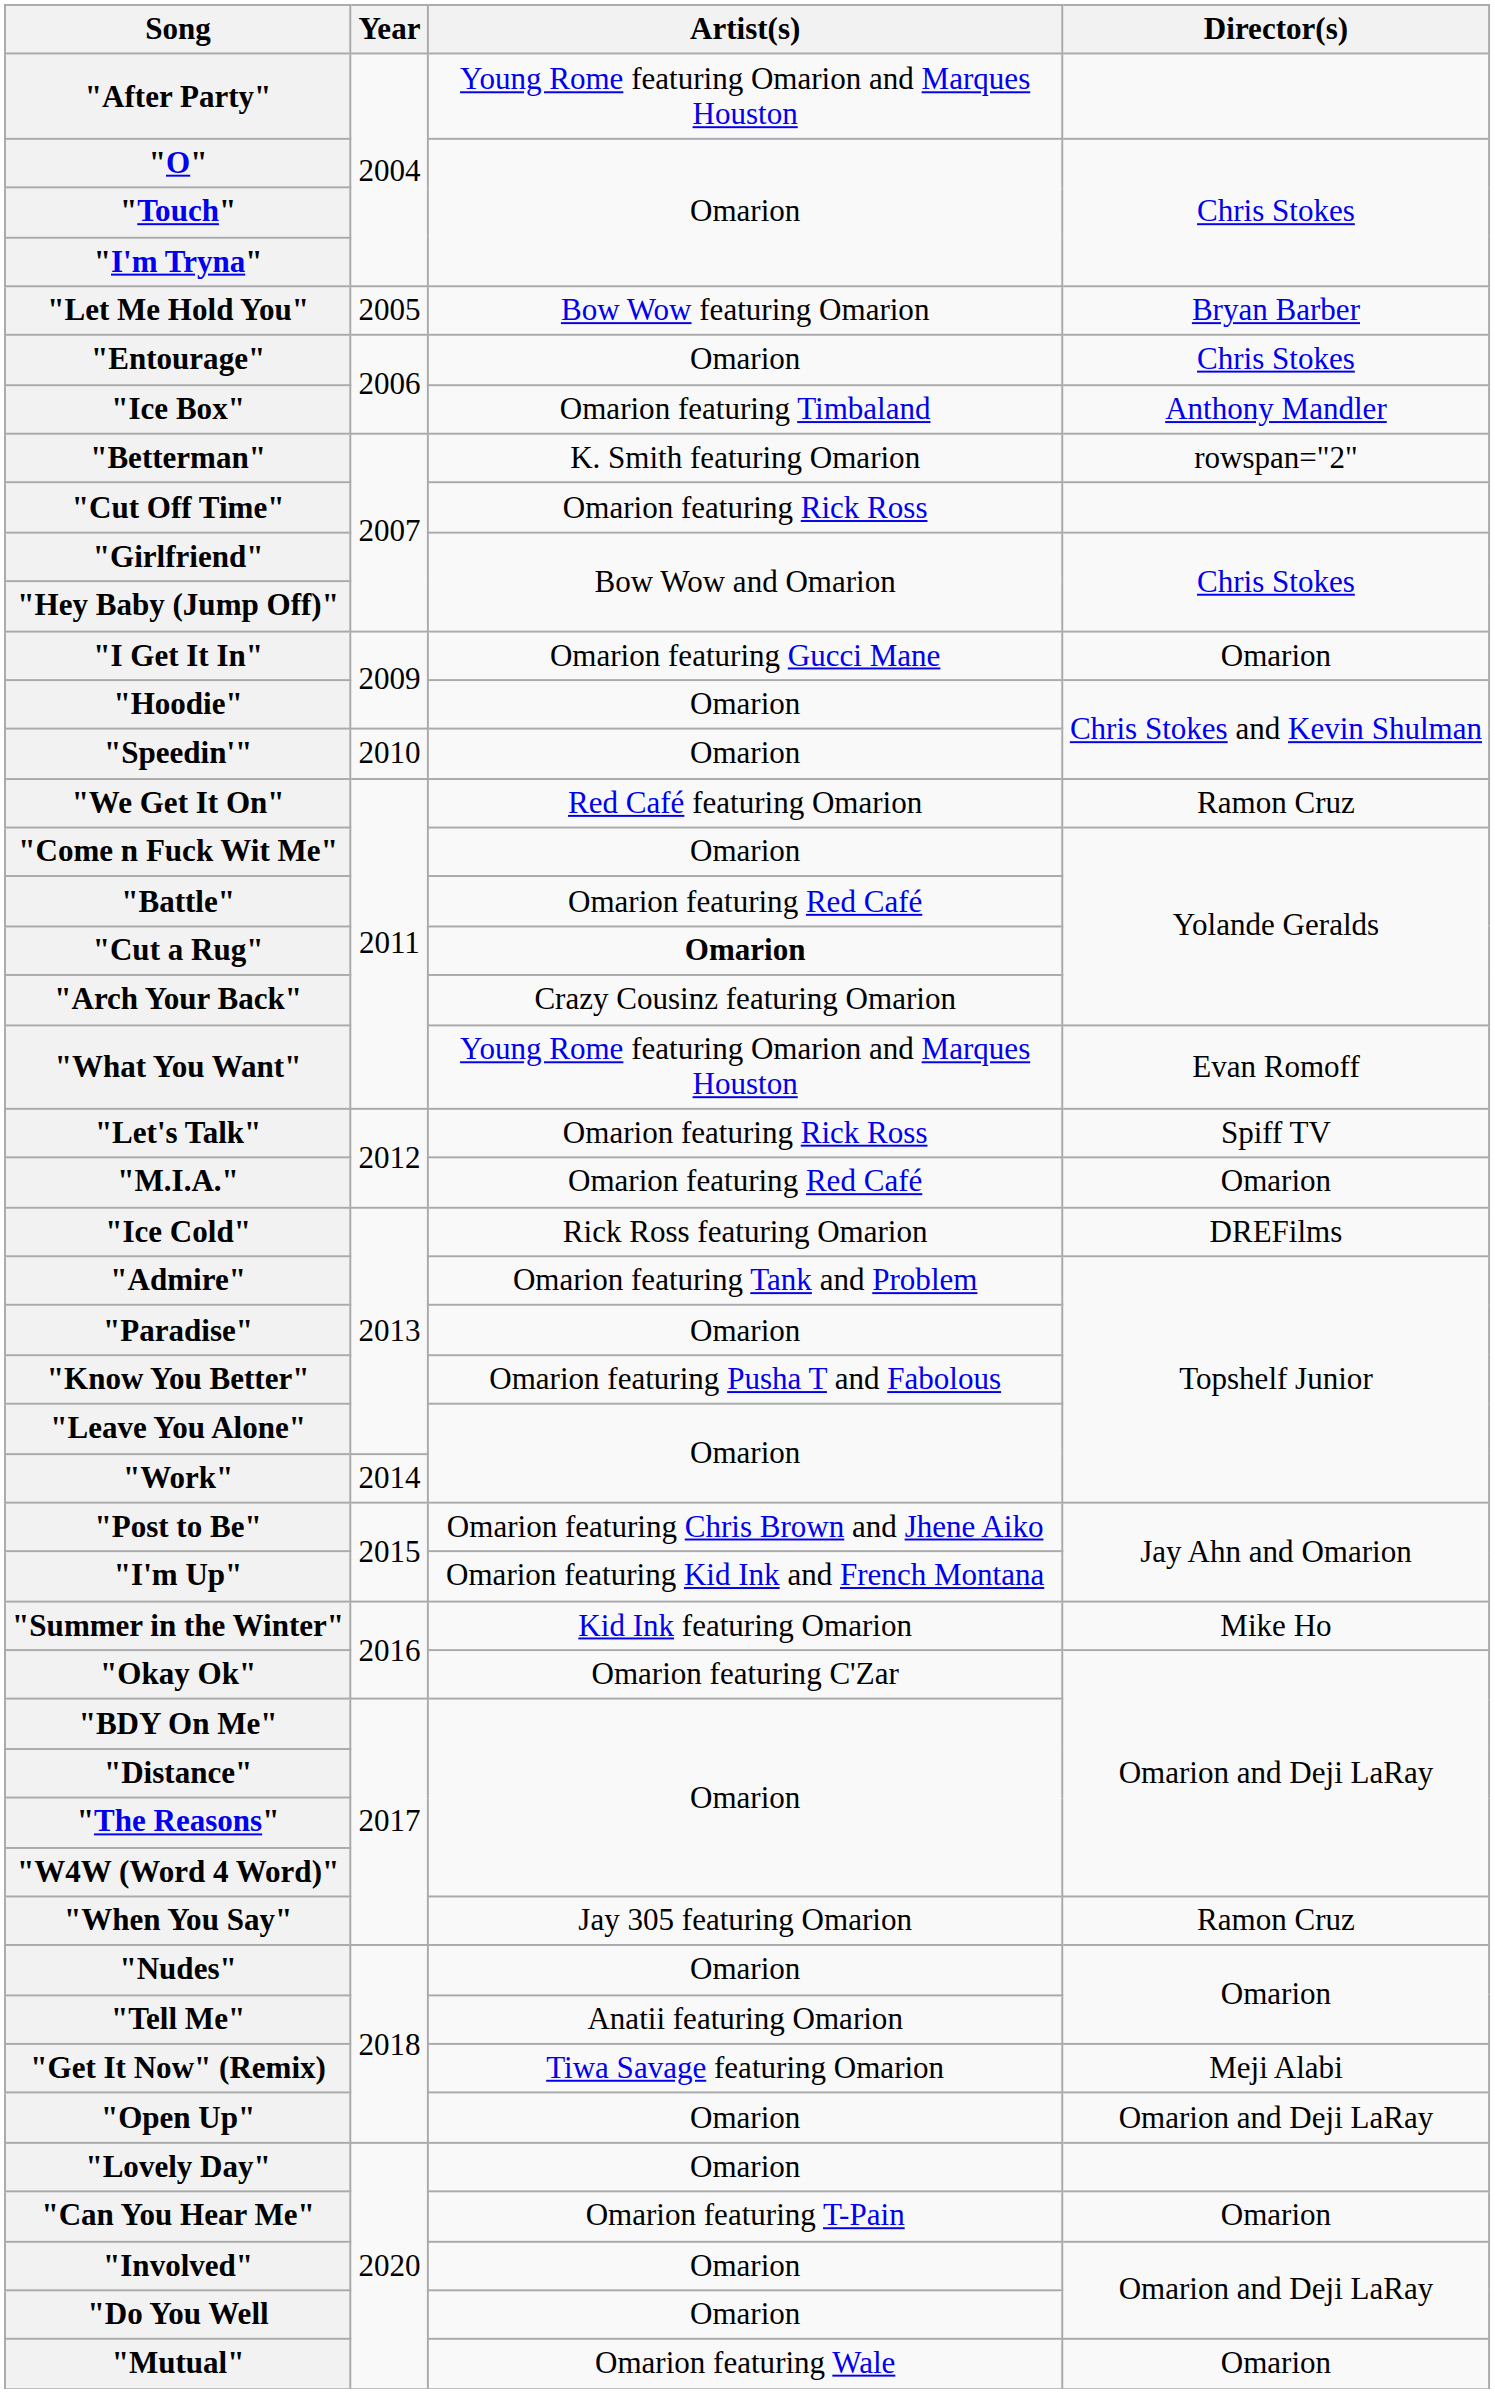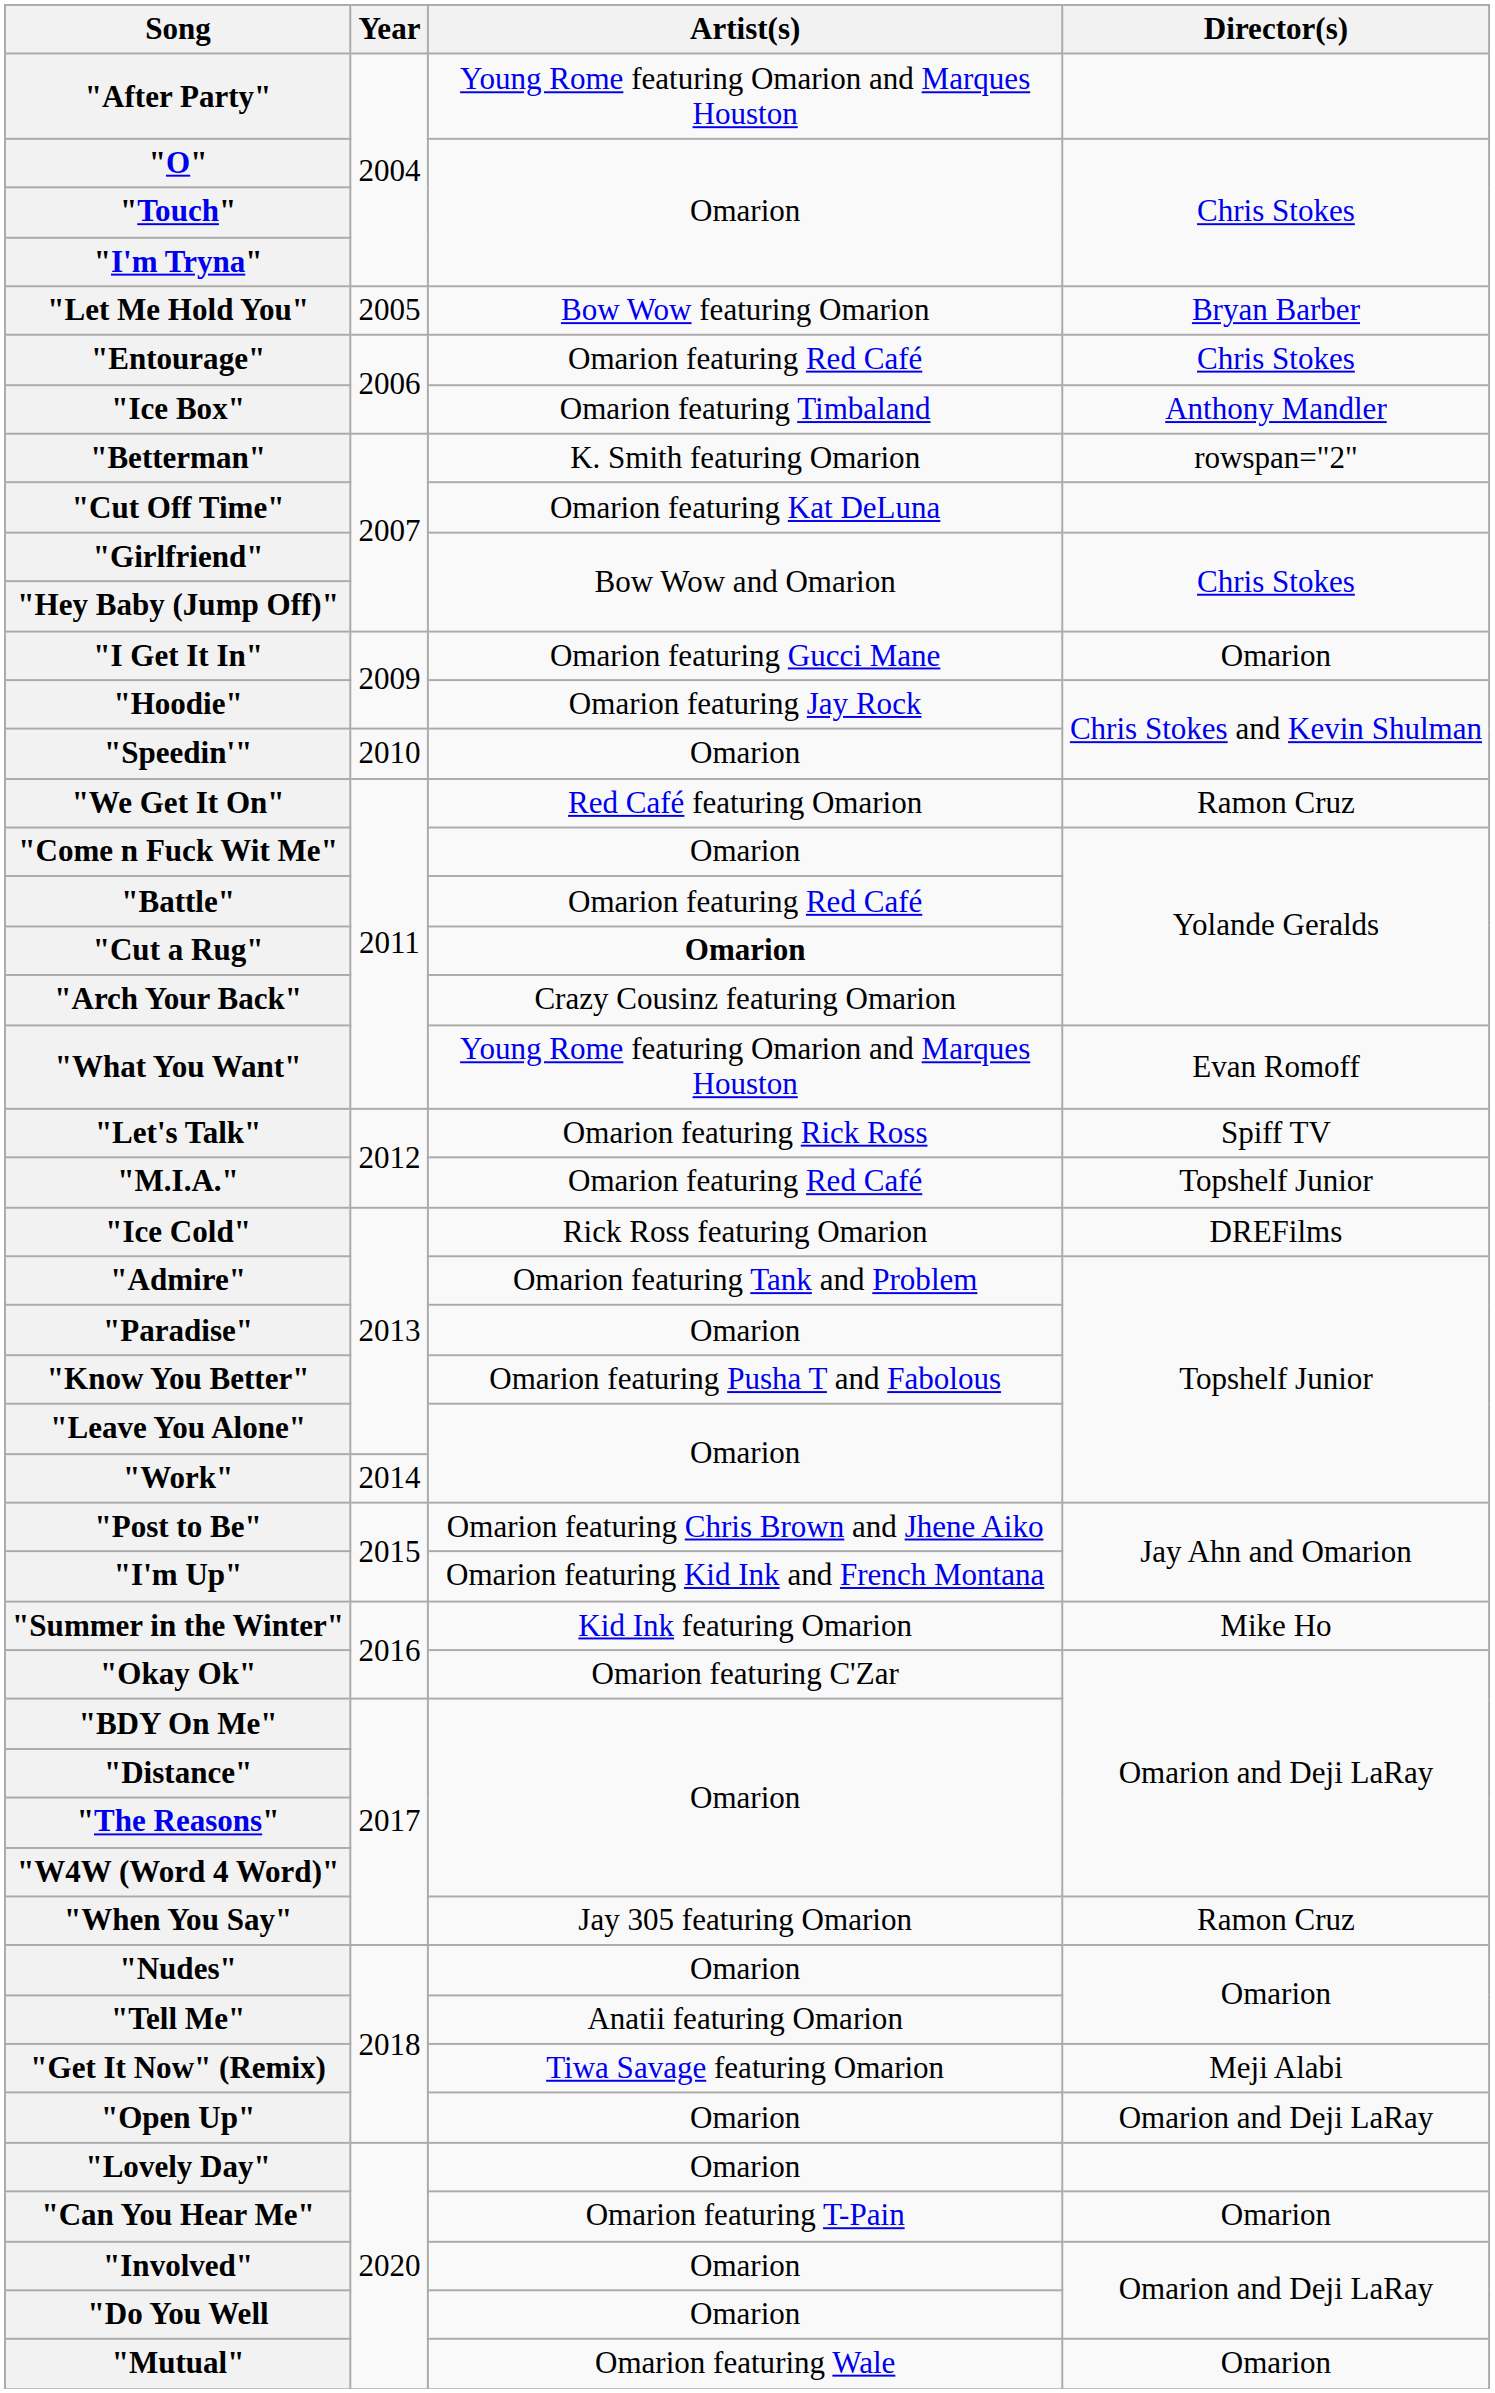(745, 359) Omarion -> (745, 359) Omarion featuring Red Café
(745, 507) Omarion featuring Rick Ross -> (745, 507) Omarion featuring Kat DeLuna
(745, 703) Omarion -> (745, 703) Omarion featuring Jay Rock
(1276, 1181) Omarion -> (1276, 1181) Topshelf Junior
